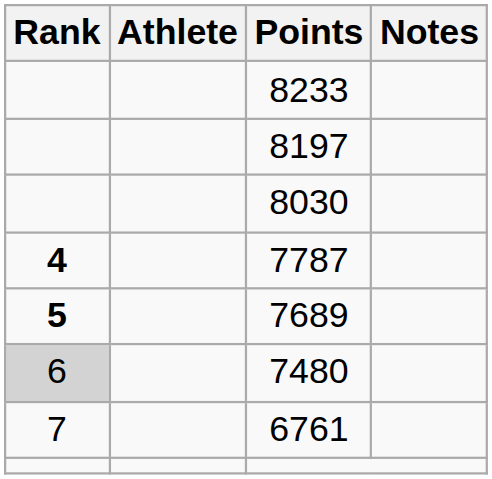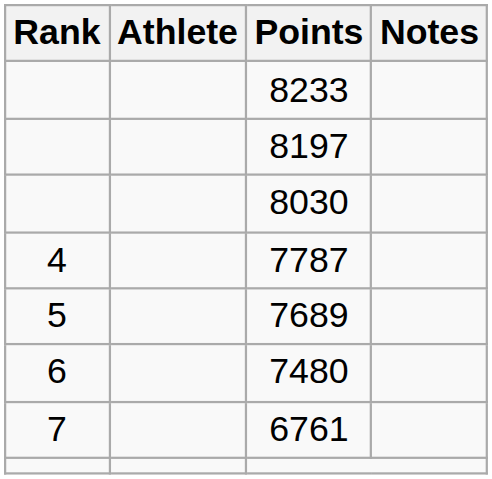(57, 259) bold -> (57, 259) normal
(57, 315) bold -> (57, 315) normal
(57, 372) lightgrey background -> (57, 372) no background
